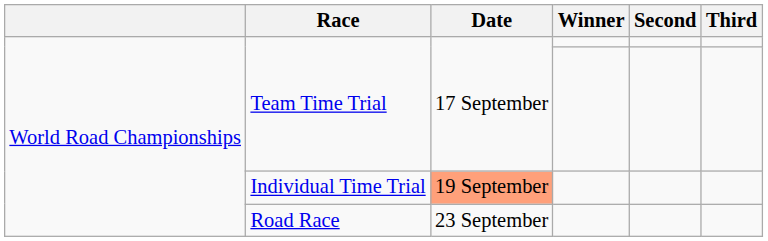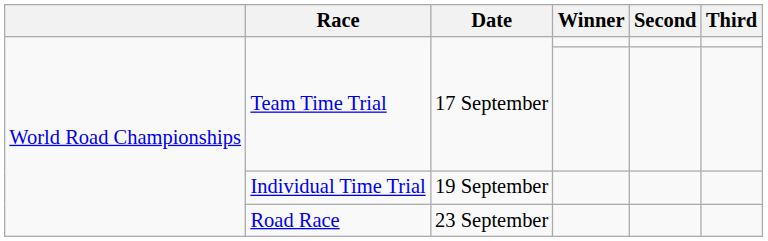(492, 187) lightsalmon background -> (492, 187) no background
